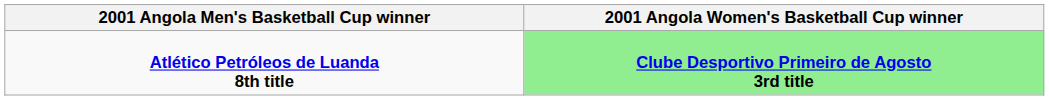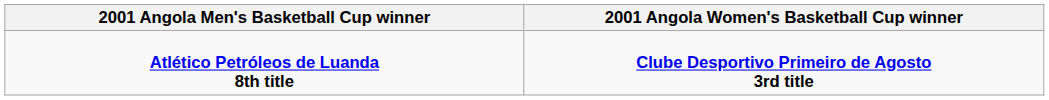(784, 72) lightgreen background -> (784, 72) no background
